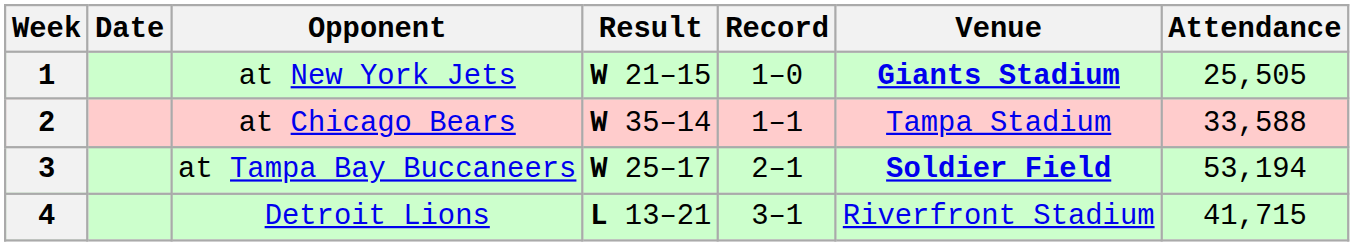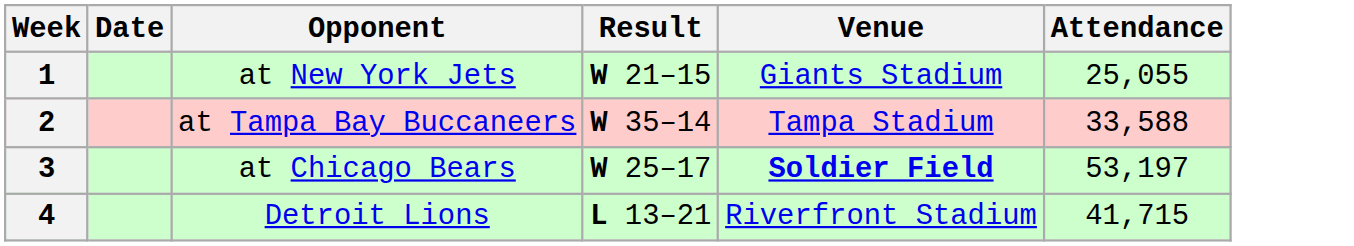- column: (777, 29)
(999, 76) bold -> (881, 76) normal
(1255, 76) 25,505 -> (1137, 76) 25,055
(377, 123) at Chicago Bears -> (377, 123) at Tampa Bay Buccaneers
(377, 170) at Tampa Bay Buccaneers -> (377, 170) at Chicago Bears
(1255, 170) 53,194 -> (1137, 170) 53,197
